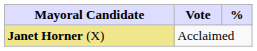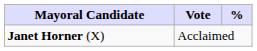(56, 35) khaki background -> (56, 35) no background
